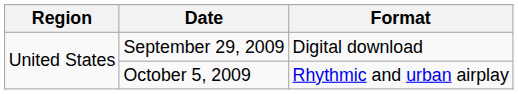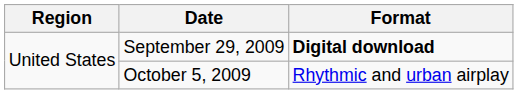(358, 46) normal -> (364, 46) bold
